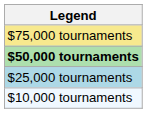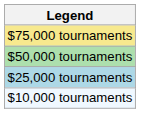(73, 56) bold -> (70, 56) normal
